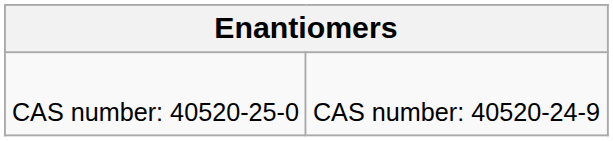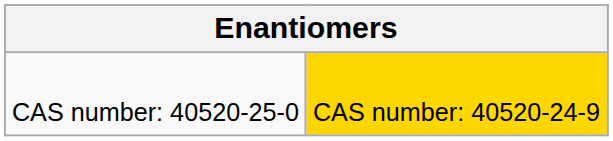(456, 112) no background -> (456, 112) gold background
